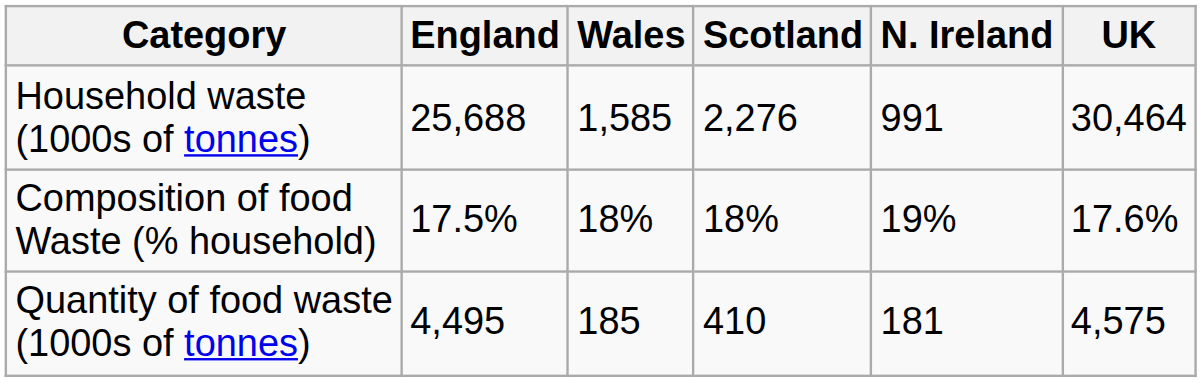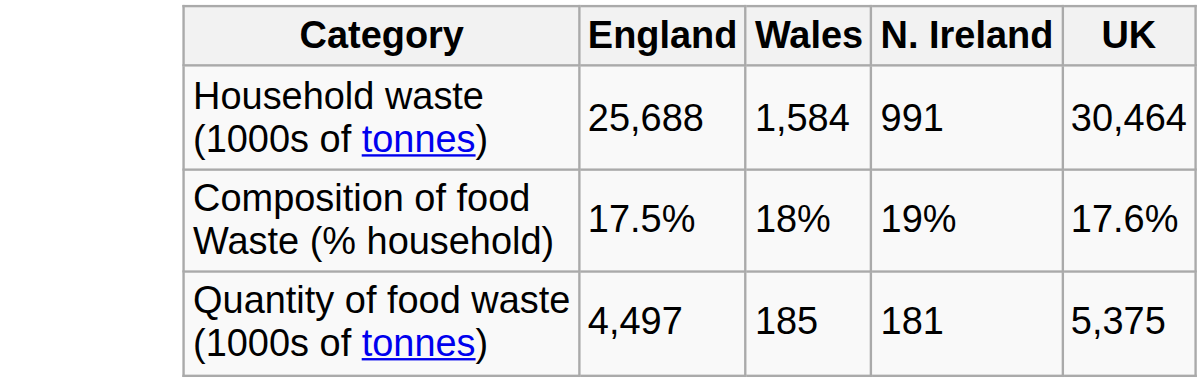- column: (783, 35)
(625, 116) 1,585 -> (802, 116) 1,584
(458, 322) 4,495 -> (635, 322) 4,497
(1118, 322) 4,575 -> (1118, 322) 5,375
